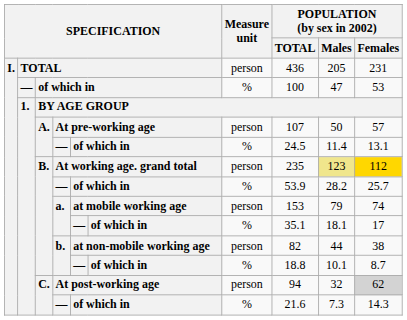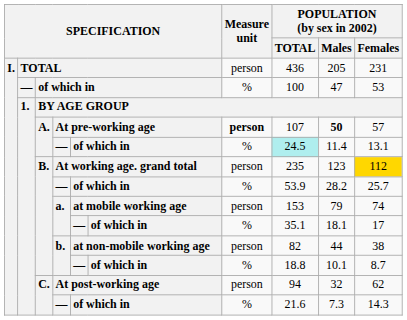(247, 126) normal -> (247, 126) bold
(336, 126) normal -> (336, 126) bold
(295, 146) no background -> (295, 146) paleturquoise background
(336, 166) khaki background -> (336, 166) no background
(378, 284) lightgrey background -> (378, 284) no background
